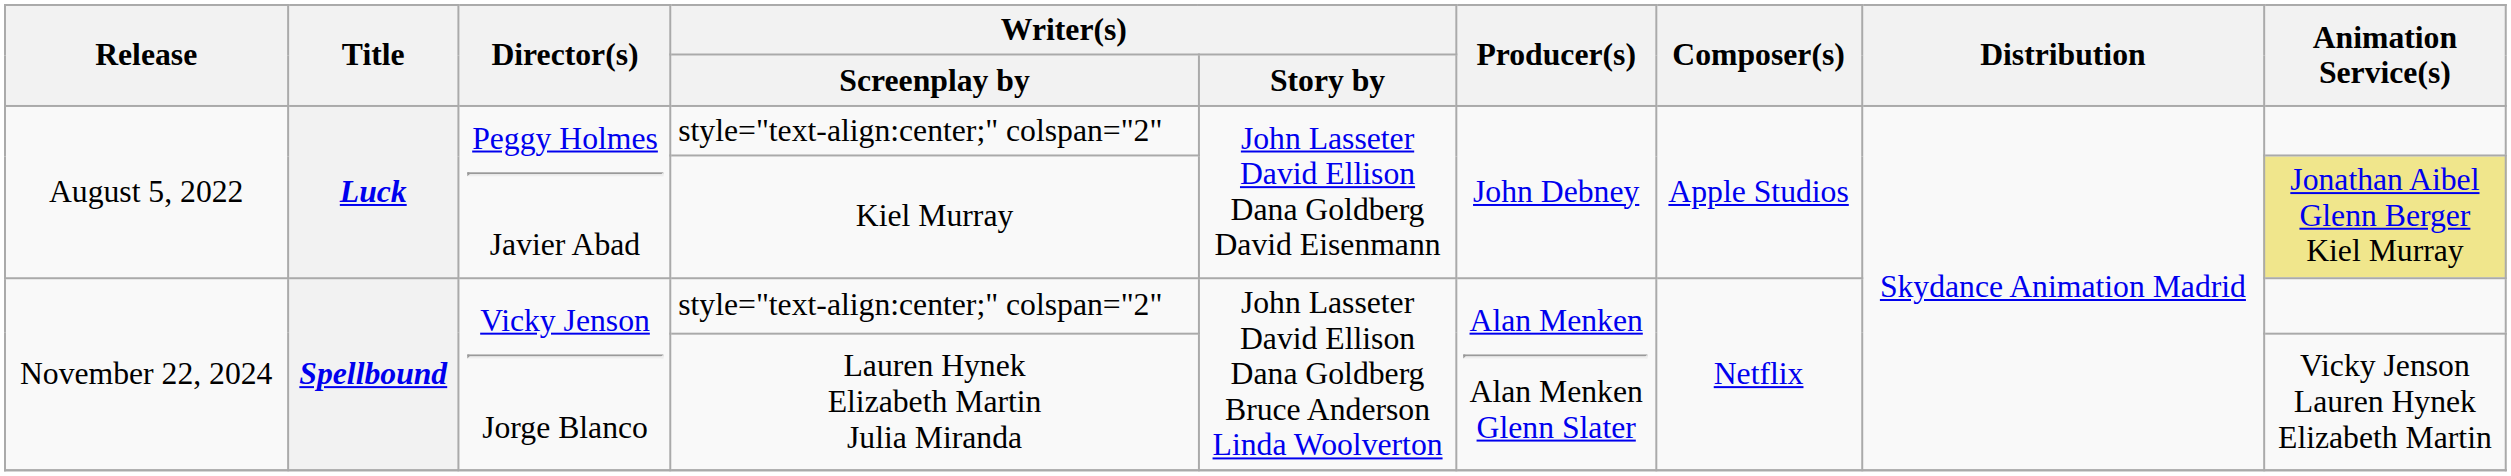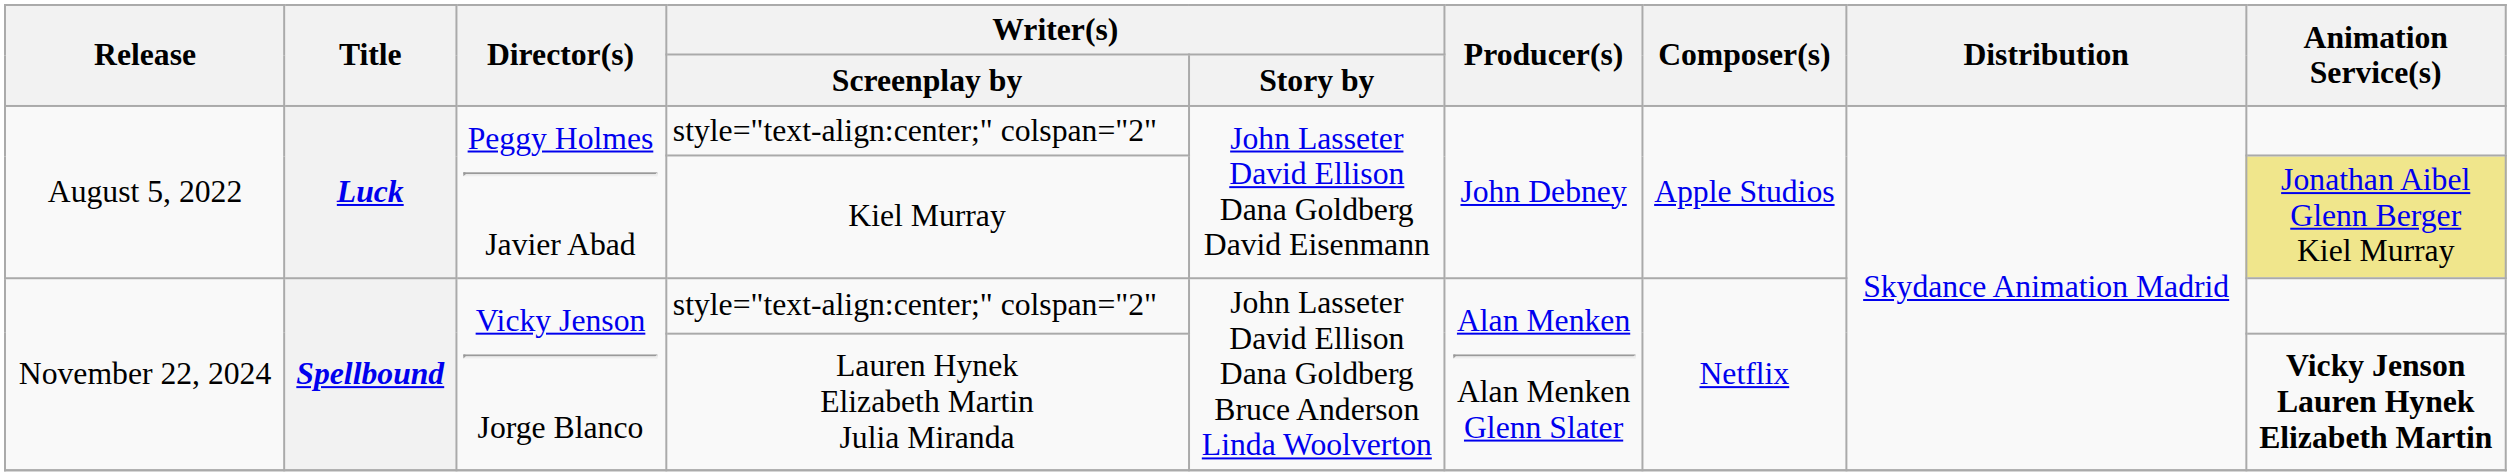(2385, 401) normal -> (2376, 401) bold
